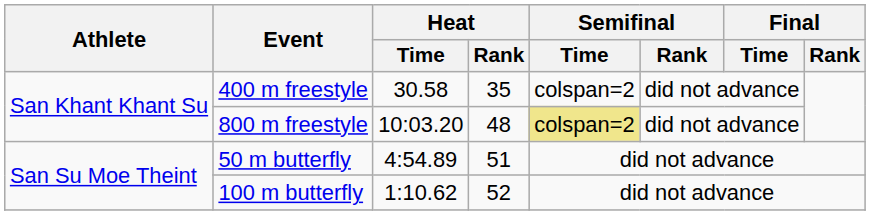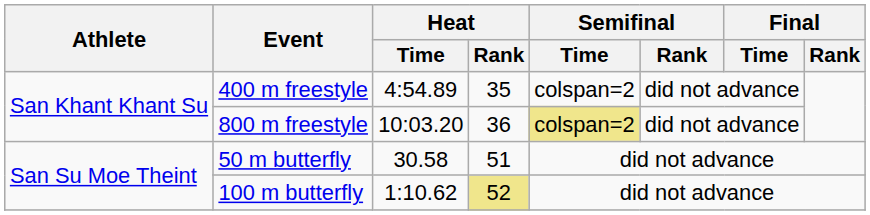(421, 90) 30.58 -> (421, 90) 4:54.89
(499, 124) 48 -> (499, 124) 36
(421, 159) 4:54.89 -> (421, 159) 30.58
(499, 193) no background -> (499, 193) khaki background
